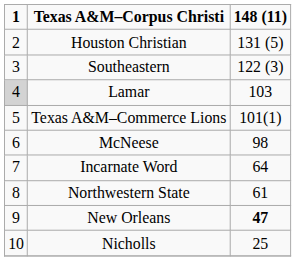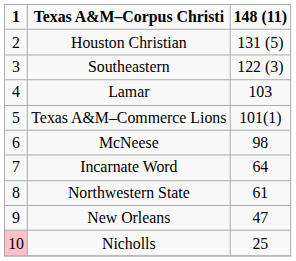(16, 92) lightgrey background -> (16, 92) no background
(260, 218) bold -> (260, 218) normal
(16, 243) no background -> (16, 243) pink background
